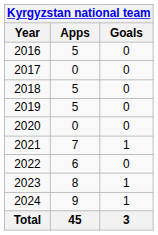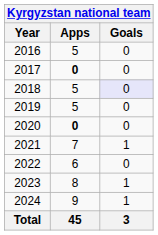(75, 70) normal -> (75, 70) bold
(126, 88) no background -> (126, 88) lavender background
(75, 126) normal -> (75, 126) bold
